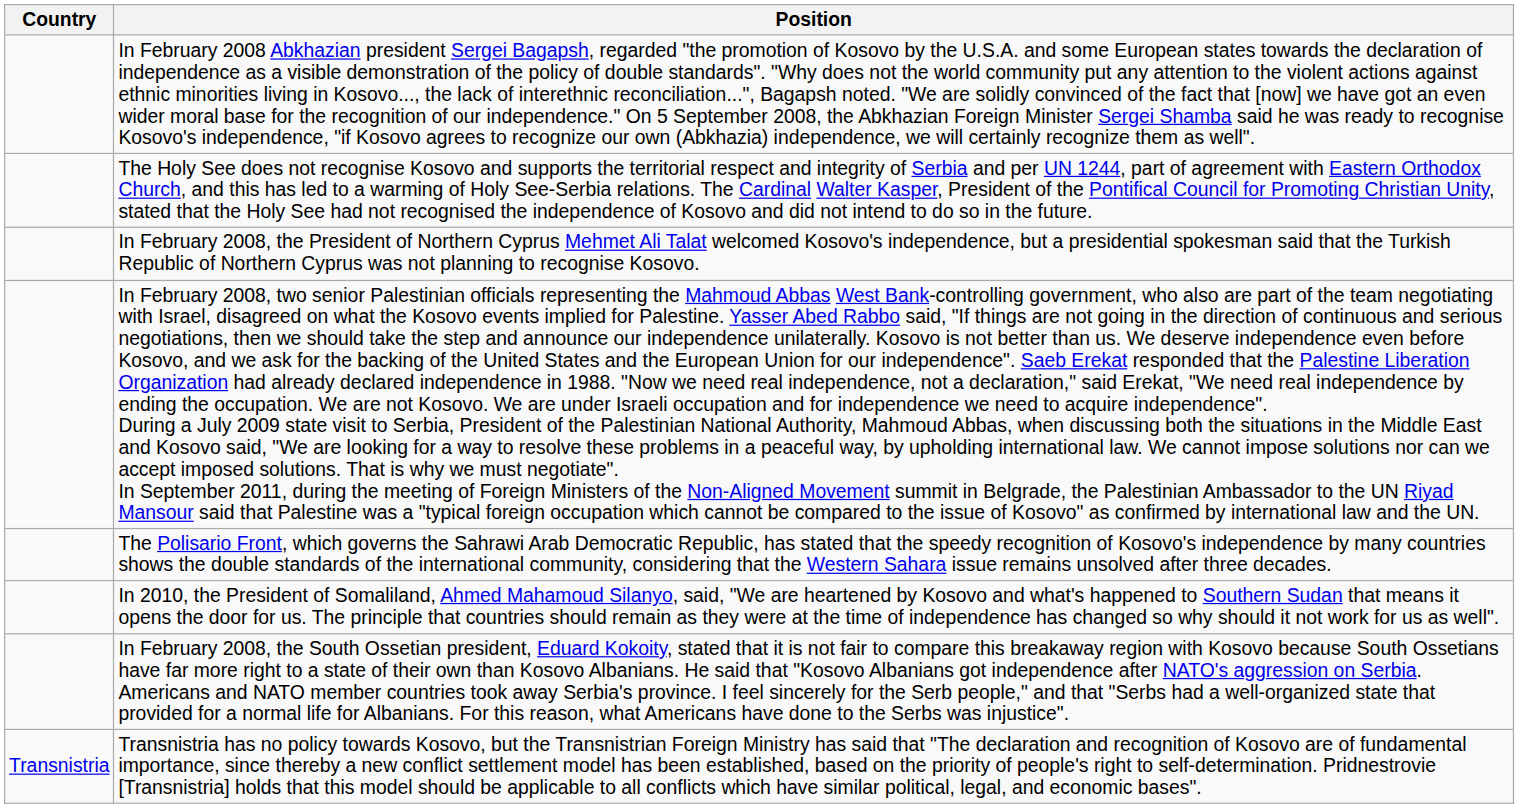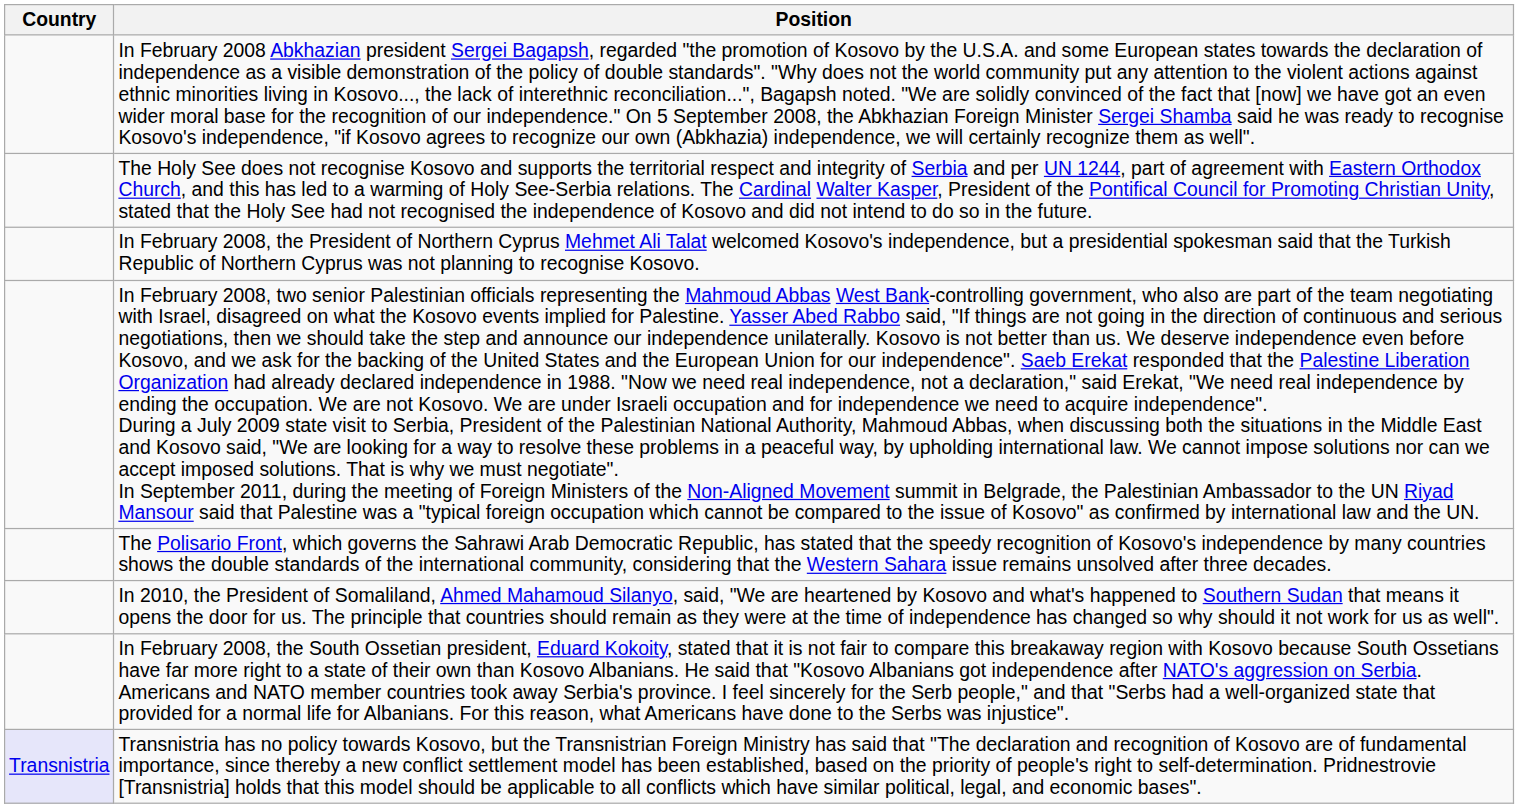(59, 766) no background -> (59, 766) lavender background
